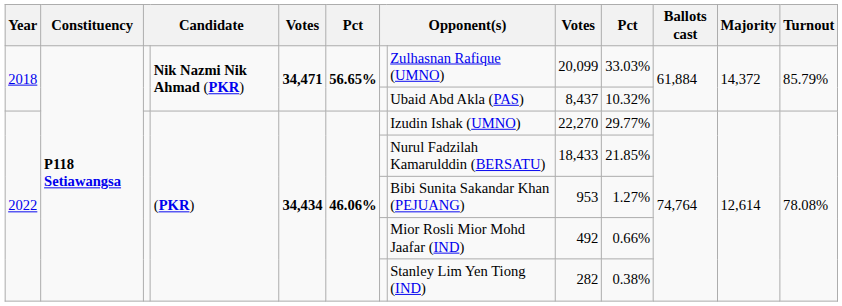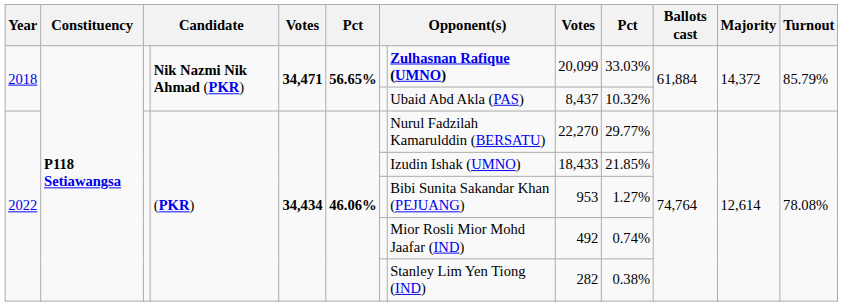(445, 66) normal -> (450, 66) bold
(455, 123) Izudin Ishak (UMNO) -> (468, 131) Nurul Fadzilah Kamarulddin (BERSATU)
(468, 155) Nurul Fadzilah Kamarulddin (BERSATU) -> (455, 164) Izudin Ishak (UMNO)
(631, 238) 0.66% -> (631, 238) 0.74%
